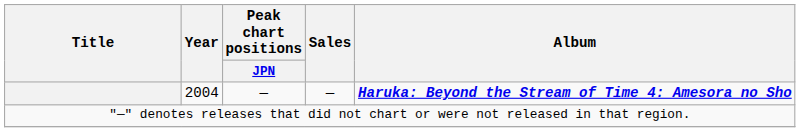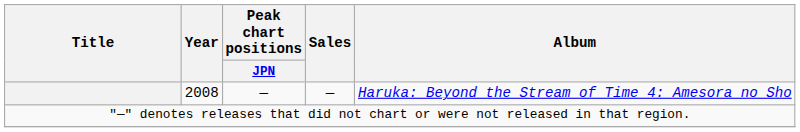(202, 93) 2004 -> (202, 93) 2008
(575, 93) bold -> (575, 93) normal
